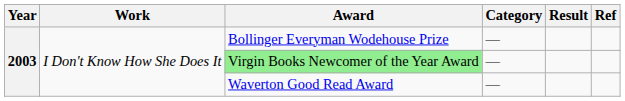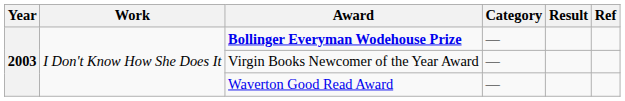(338, 38) normal -> (345, 38) bold
(353, 61) lightgreen background -> (353, 61) no background
